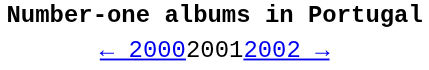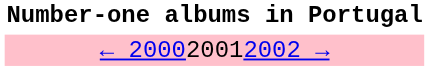(215, 50) no background -> (215, 50) pink background
